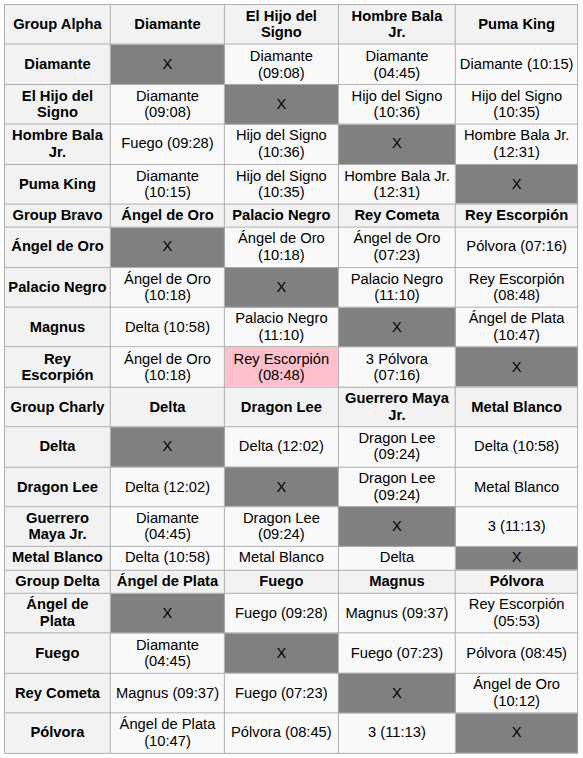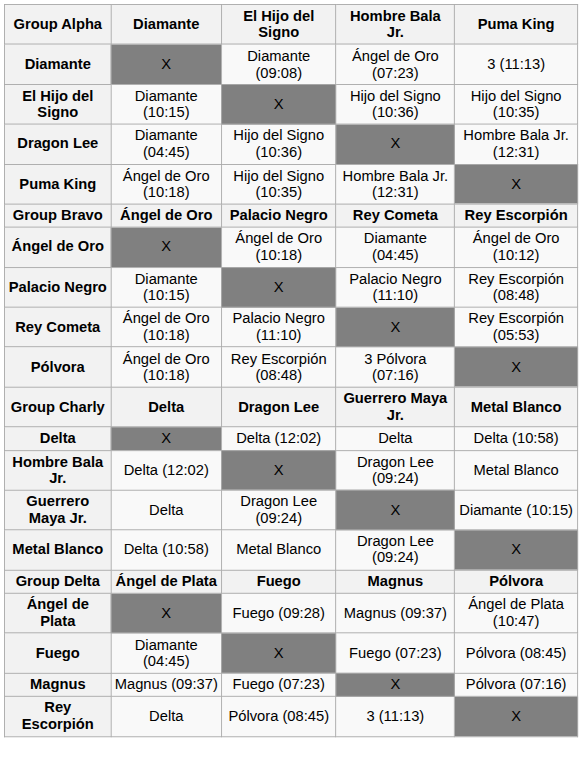(397, 64) Diamante (04:45) -> (395, 64) Ángel de Oro (07:23)
(517, 64) Diamante (10:15) -> (516, 64) 3 (11:13)
(167, 104) Diamante (09:08) -> (166, 104) Diamante (10:15)
(57, 144) Hombre Bala Jr. -> (58, 144) Dragon Lee
(167, 144) Fuego (09:28) -> (166, 144) Diamante (04:45)
(167, 184) Diamante (10:15) -> (166, 184) Ángel de Oro (10:18)
(397, 247) Ángel de Oro (07:23) -> (395, 247) Diamante (04:45)
(517, 247) Pólvora (07:16) -> (516, 247) Ángel de Oro (10:12)
(167, 287) Ángel de Oro (10:18) -> (166, 287) Diamante (10:15)
(57, 327) Magnus -> (58, 327) Rey Cometa
(167, 327) Delta (10:58) -> (166, 327) Ángel de Oro (10:18)
(517, 327) Ángel de Plata (10:47) -> (516, 327) Rey Escorpión (05:53)
(57, 367) Rey Escorpión -> (58, 367) Pólvora
(281, 367) pink background -> (279, 367) no background
(397, 446) Dragon Lee (09:24) -> (395, 438) Delta
(57, 486) Dragon Lee -> (58, 470) Hombre Bala Jr.
(167, 526) Diamante (04:45) -> (166, 510) Delta
(517, 526) 3 (11:13) -> (516, 510) Diamante (10:15)
(397, 558) Delta -> (395, 550) Dragon Lee (09:24)
(517, 613) Rey Escorpión (05:53) -> (516, 613) Ángel de Plata (10:47)
(57, 693) Rey Cometa -> (58, 684) Magnus
(517, 693) Ángel de Oro (10:12) -> (516, 684) Pólvora (07:16)
(57, 732) Pólvora -> (58, 716) Rey Escorpión
(167, 732) Ángel de Plata (10:47) -> (166, 716) Delta
